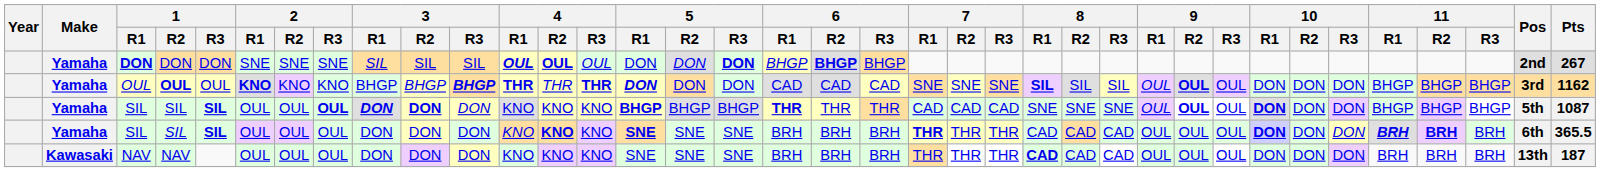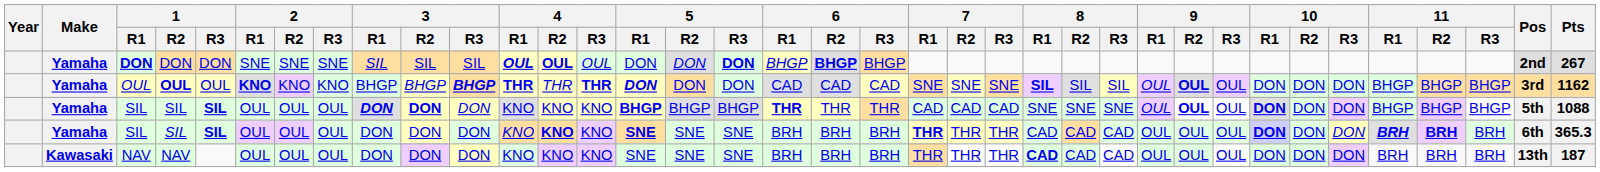(333, 108) bold -> (333, 108) normal
(1573, 108) 1087 -> (1573, 108) 1088
(1573, 131) 365.5 -> (1573, 131) 365.3
